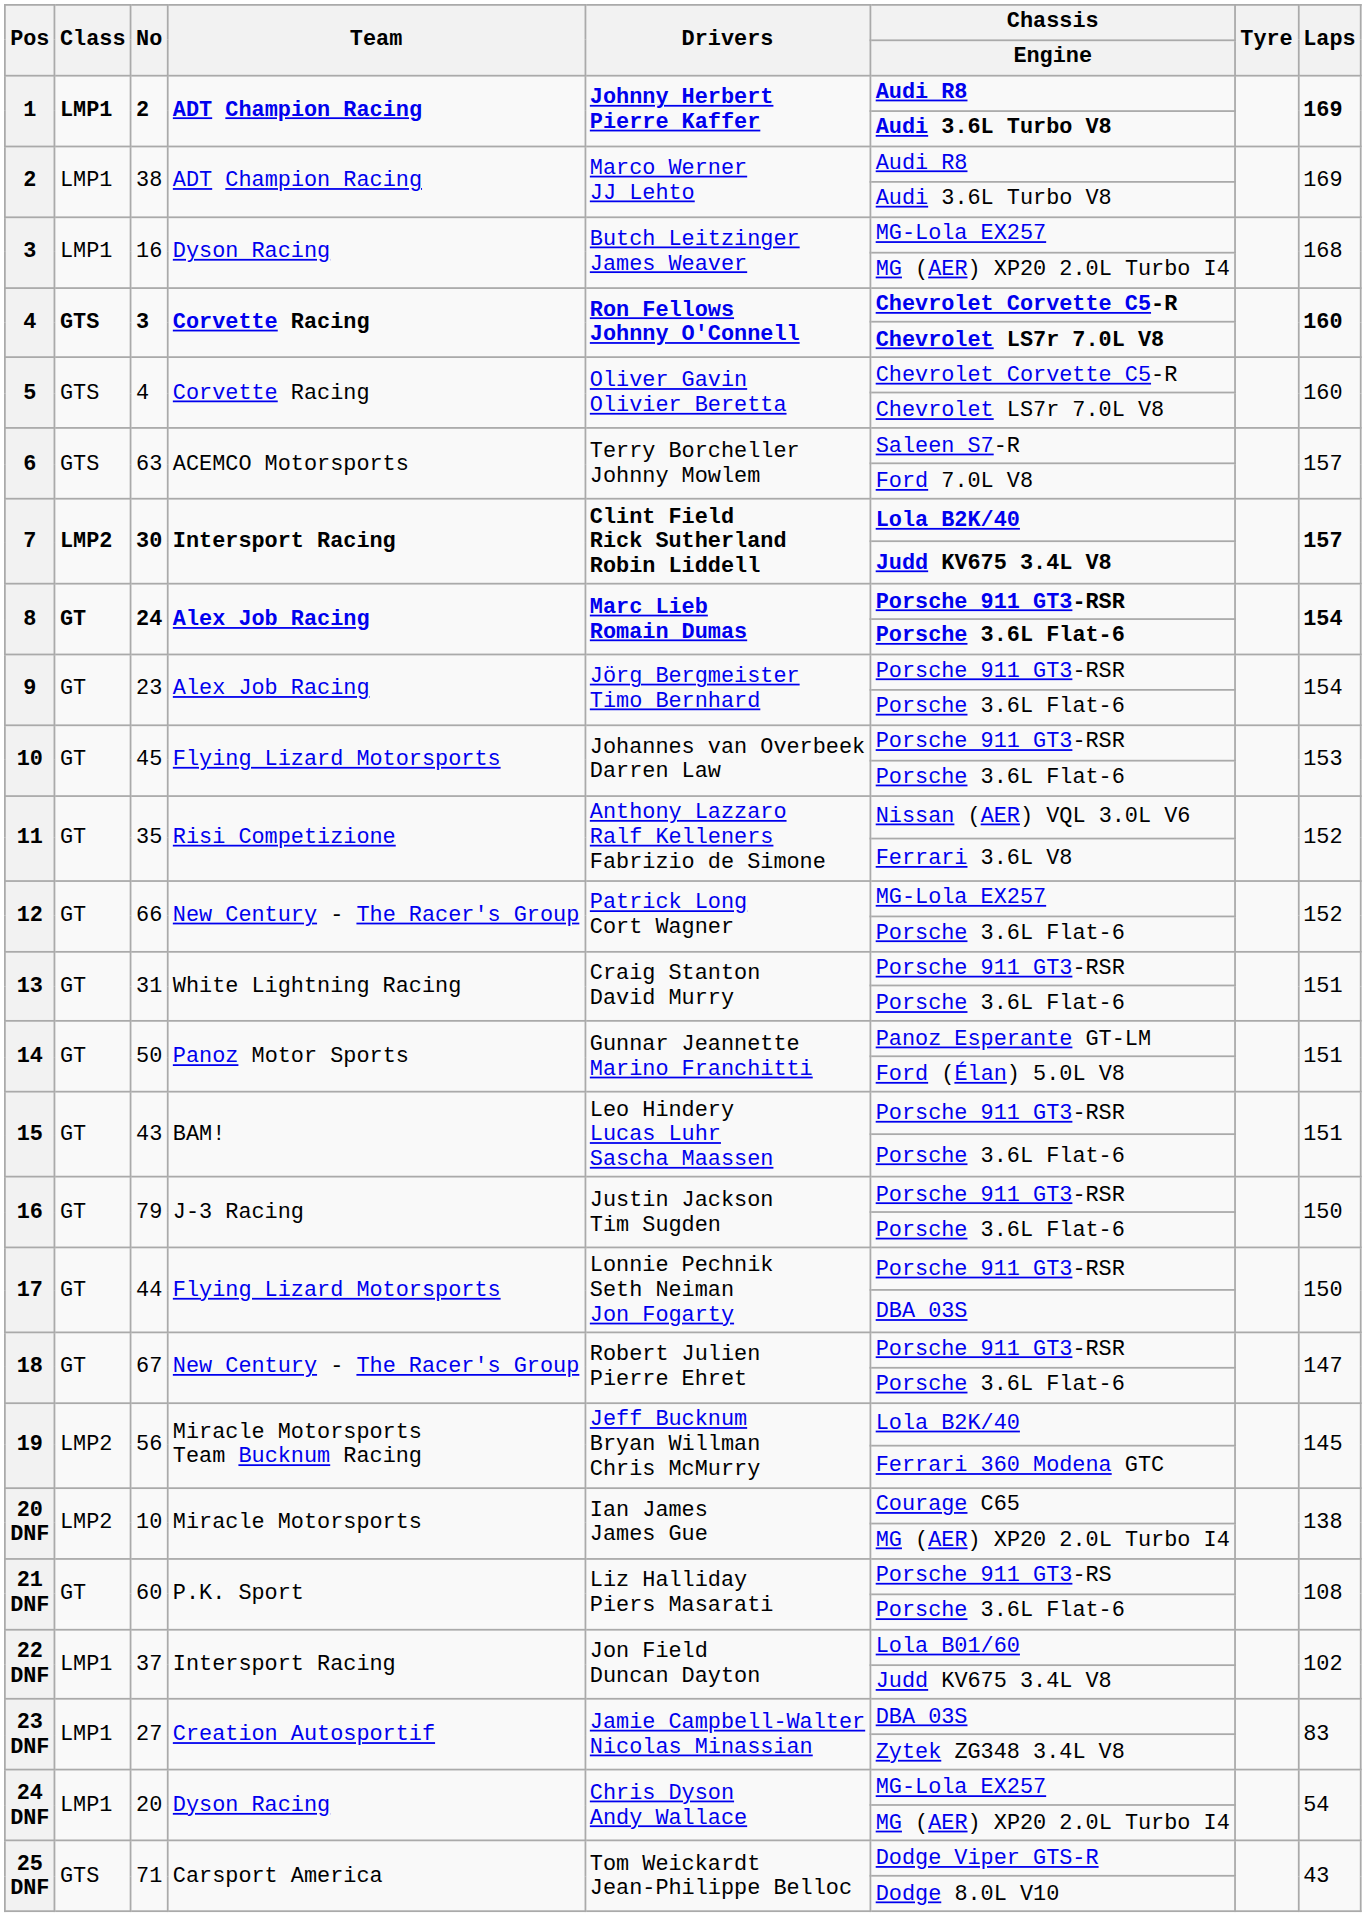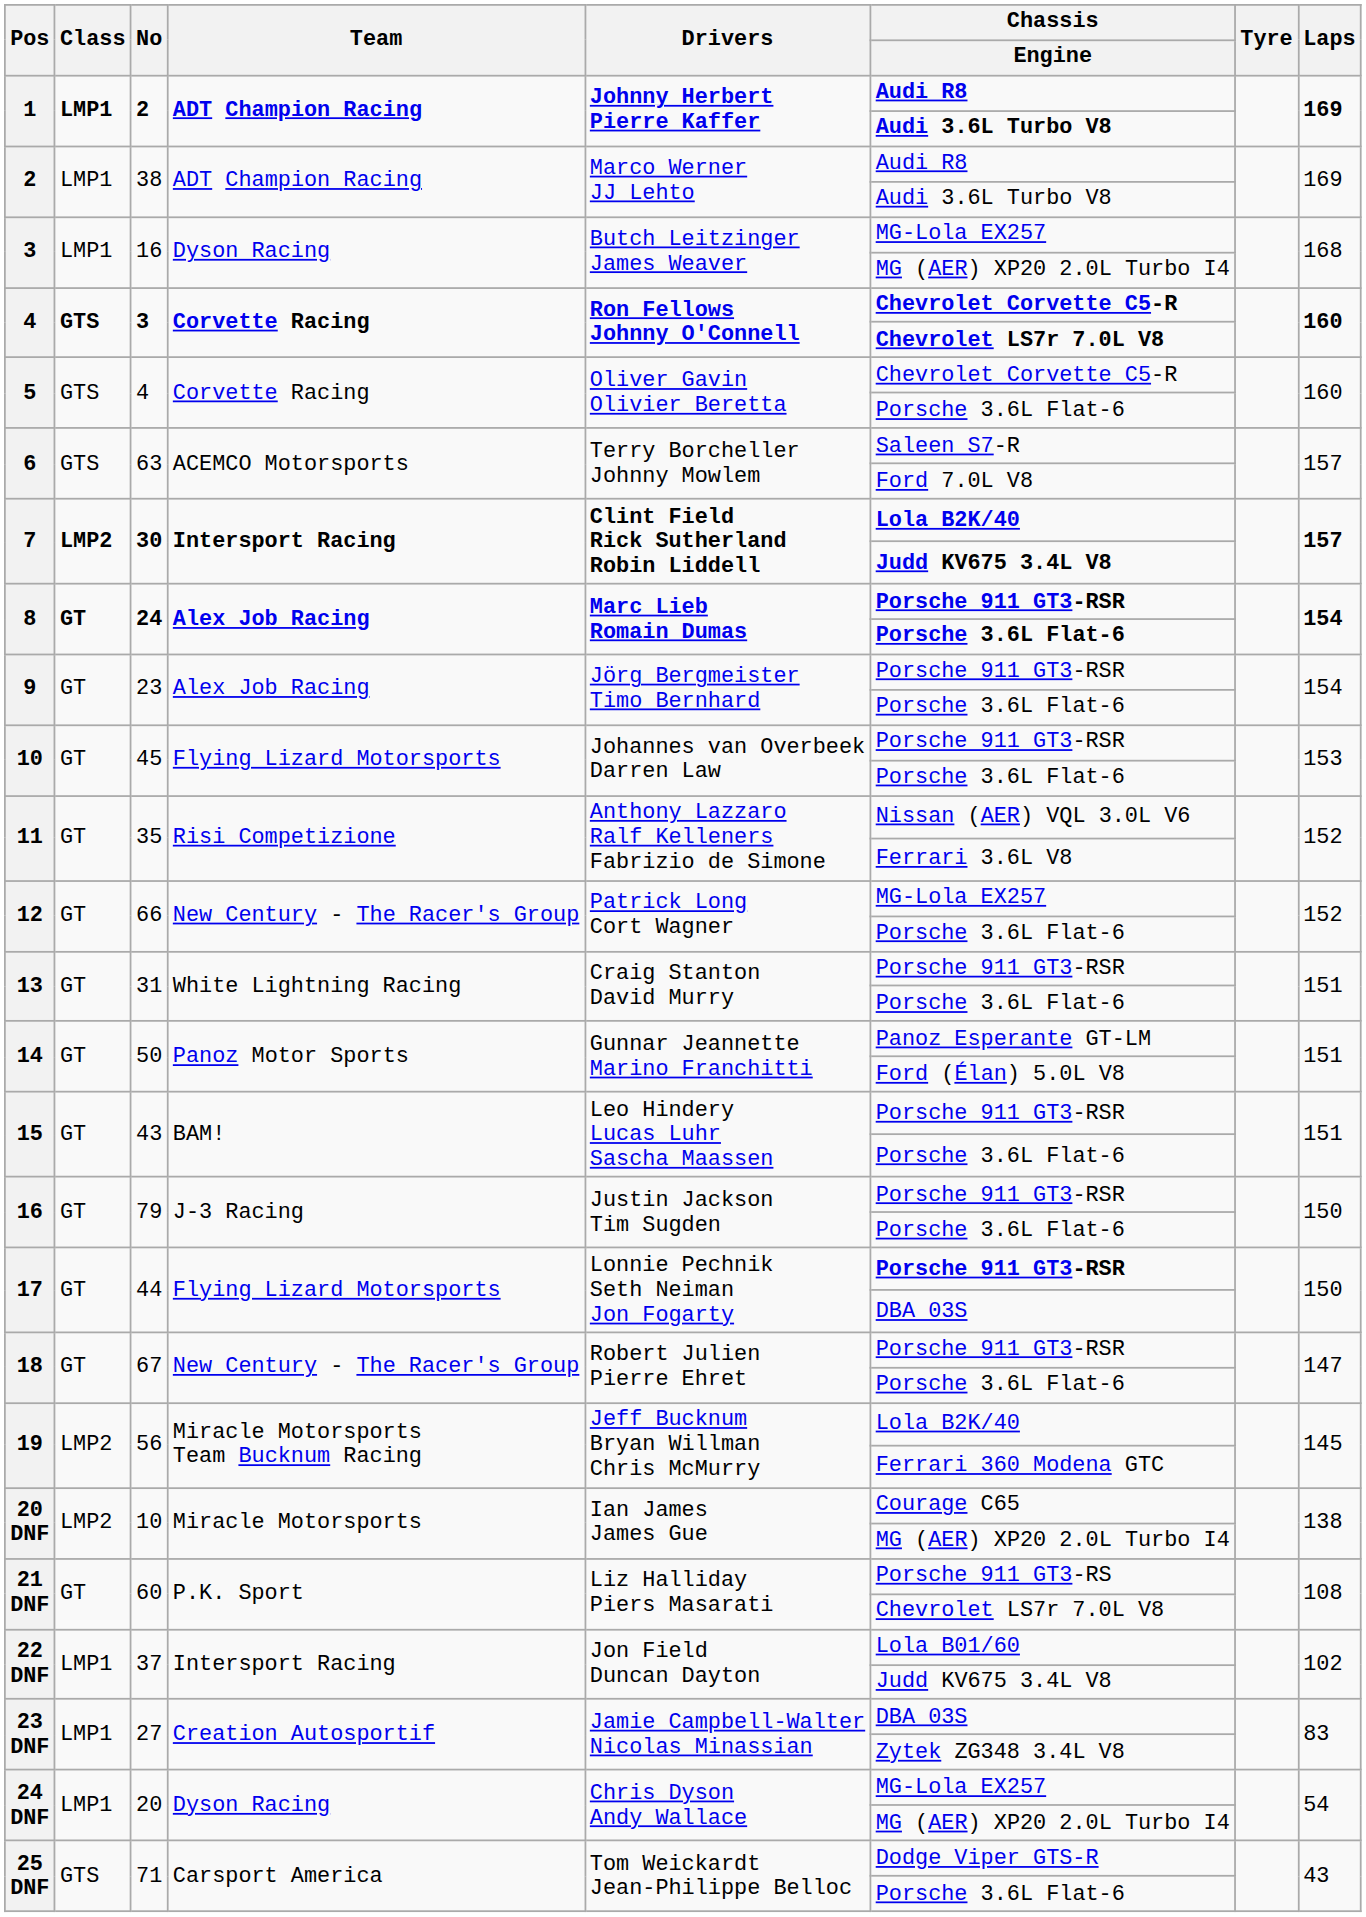(1020, 411) Chevrolet LS7r 7.0L V8 -> (1000, 411) Porsche 3.6L Flat-6
(1000, 1269) normal -> (1000, 1269) bold
(1000, 1612) Porsche 3.6L Flat-6 -> (1020, 1612) Chevrolet LS7r 7.0L V8
(967, 1894) Dodge 8.0L V10 -> (1000, 1894) Porsche 3.6L Flat-6
